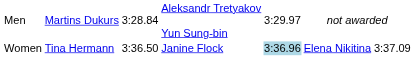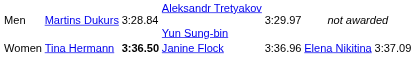(140, 48) normal -> (140, 48) bold
(282, 48) lightblue background -> (283, 48) no background
